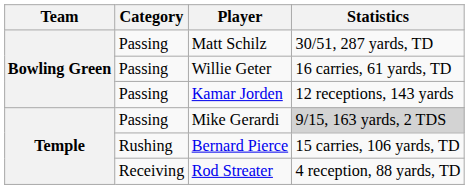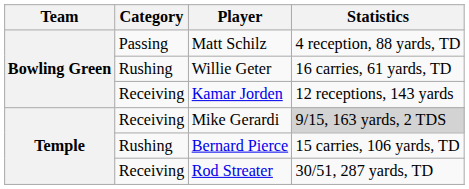(364, 43) 30/51, 287 yards, TD -> (378, 43) 4 reception, 88 yards, TD
(143, 68) Passing -> (146, 68) Rushing
(143, 94) Passing -> (151, 94) Receiving
(143, 119) Passing -> (151, 119) Receiving
(378, 171) 4 reception, 88 yards, TD -> (364, 171) 30/51, 287 yards, TD
